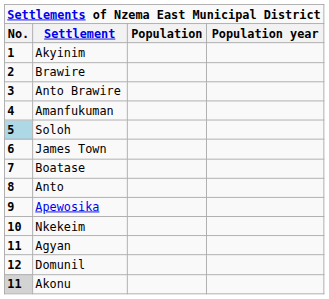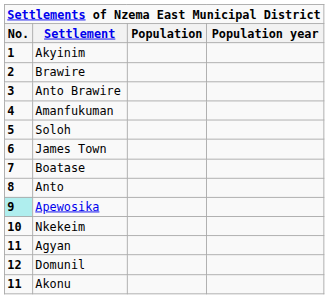(11, 130) lightblue background -> (11, 130) no background
(11, 207) no background -> (11, 207) paleturquoise background
(14, 284) lightgrey background -> (14, 284) no background
